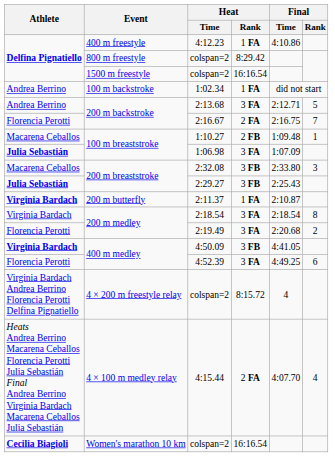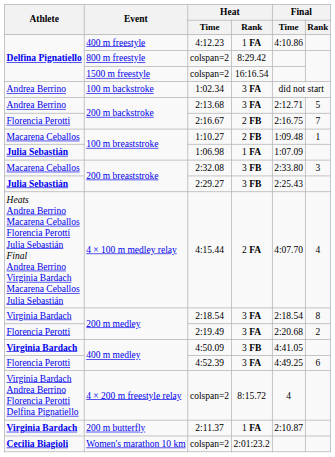(250, 90) 1 FA -> (252, 90) 3 FA
(250, 121) 2 FA -> (252, 121) 2 FB
(250, 152) 3 FA -> (252, 152) 1 FA
rows swapped: (116, 199) <-> (131, 378)
(250, 444) 16:16.54 -> (252, 444) 2:01:23.2
